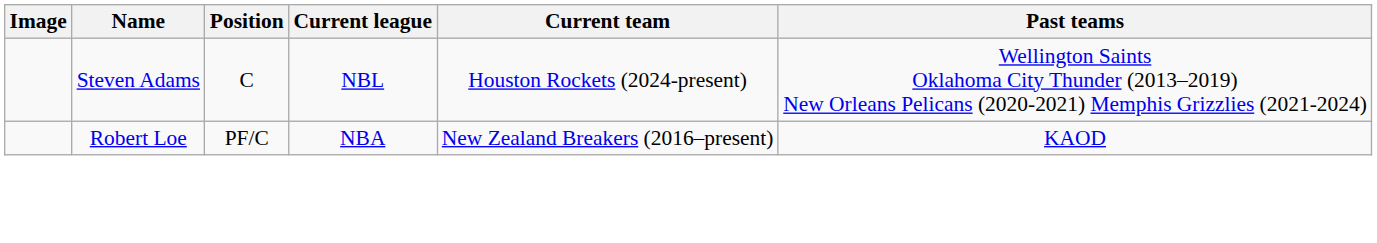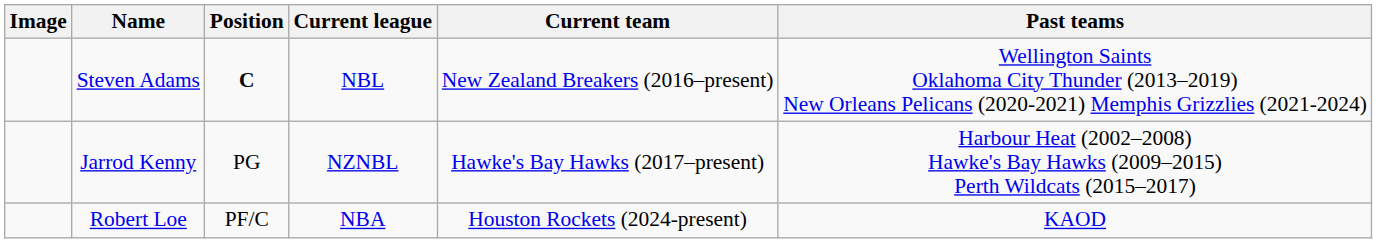(247, 79) normal -> (247, 79) bold
(608, 79) Houston Rockets (2024-present) -> (608, 79) New Zealand Breakers (2016–present)
+ row: (138, 161)
(608, 137) New Zealand Breakers (2016–present) -> (608, 219) Houston Rockets (2024-present)
